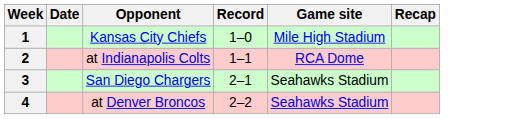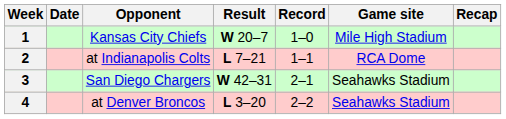+ column: (244, 15)
